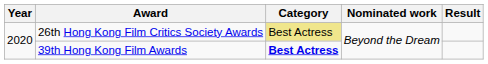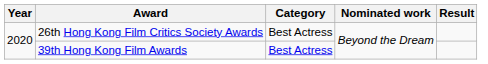(300, 31) khaki background -> (300, 31) no background
(303, 50) bold -> (300, 50) normal
